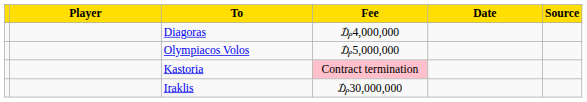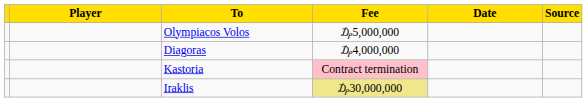rows swapped: (185, 32) <-> (207, 50)
(370, 87) no background -> (370, 87) khaki background
